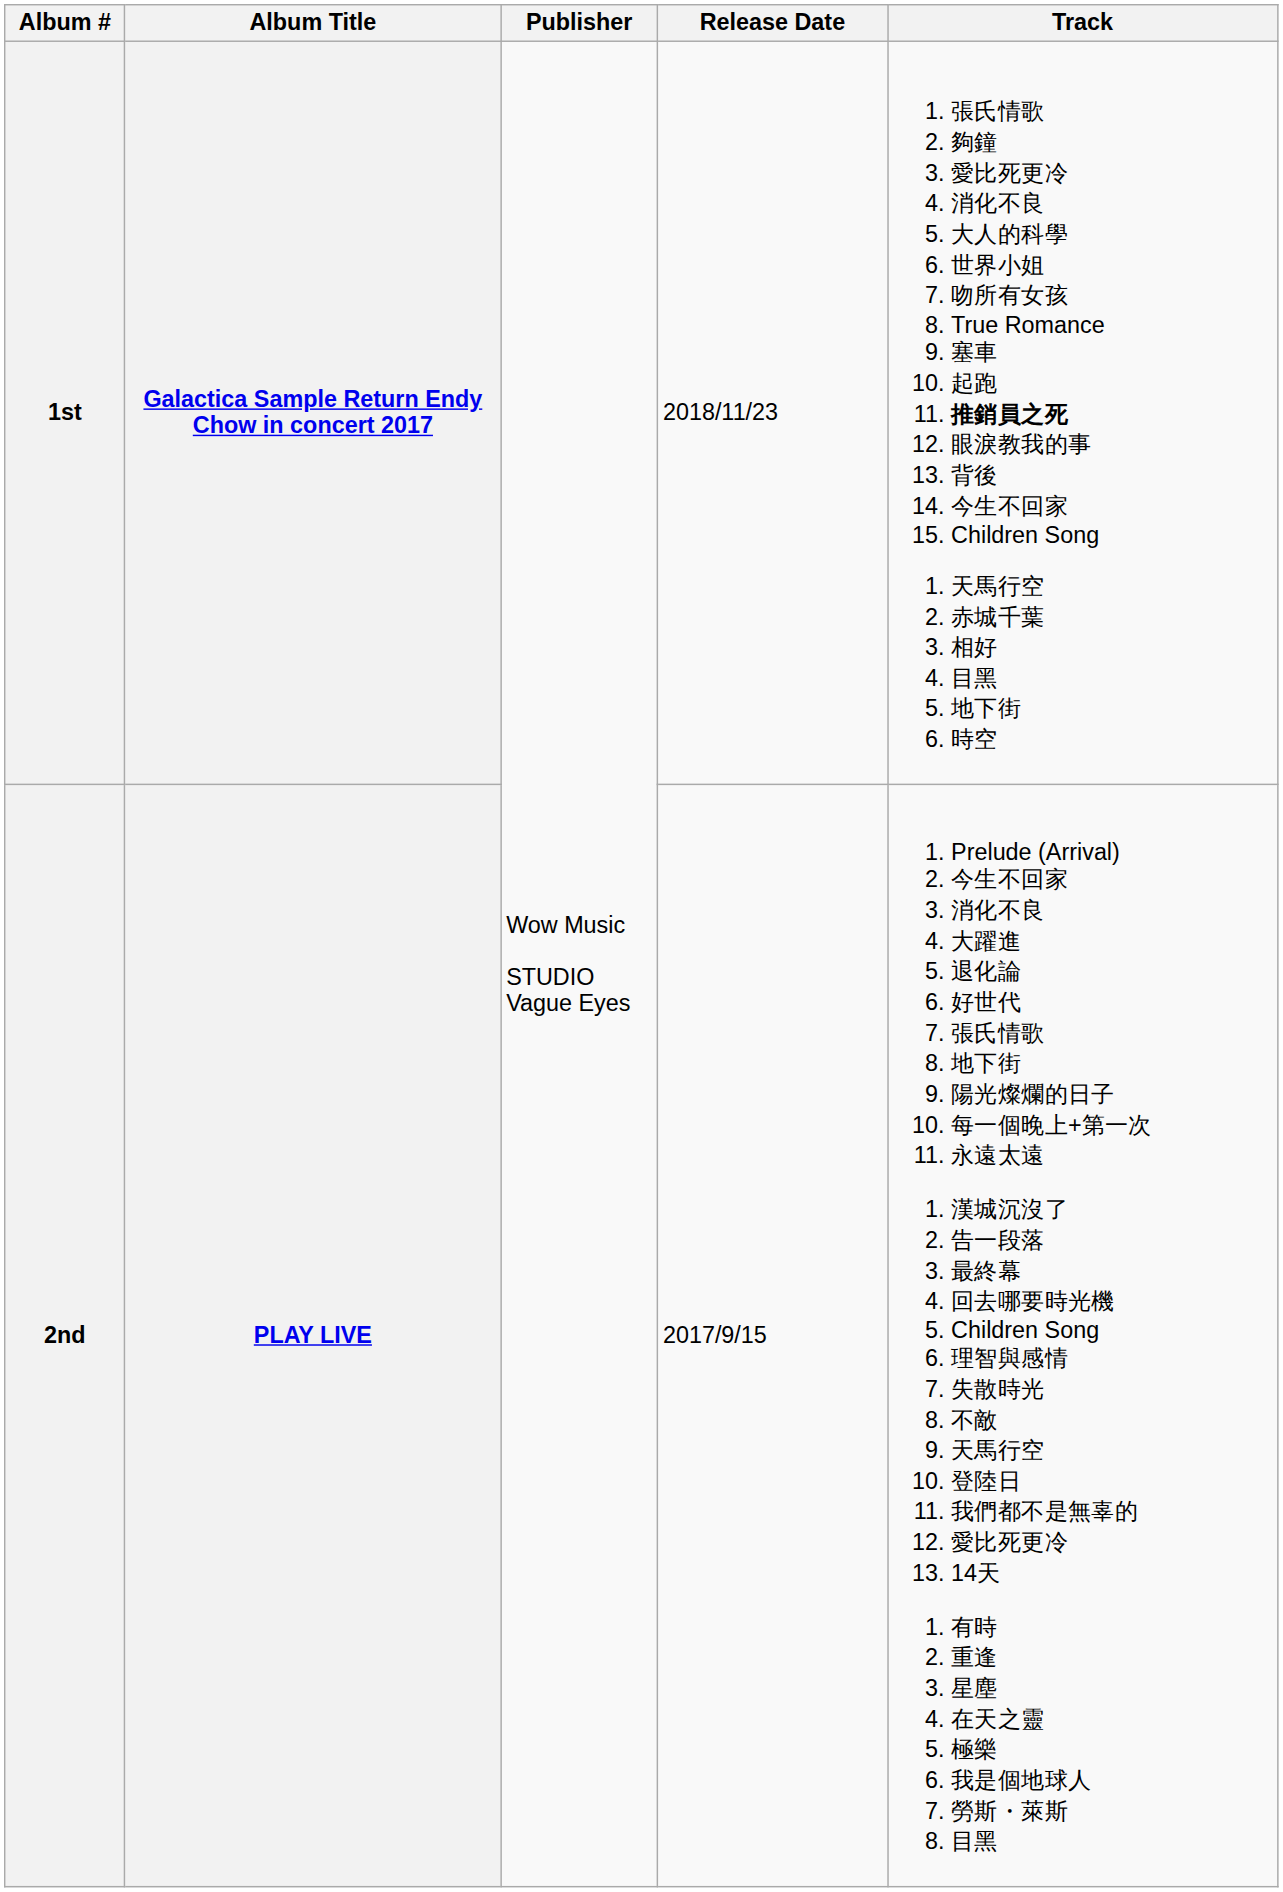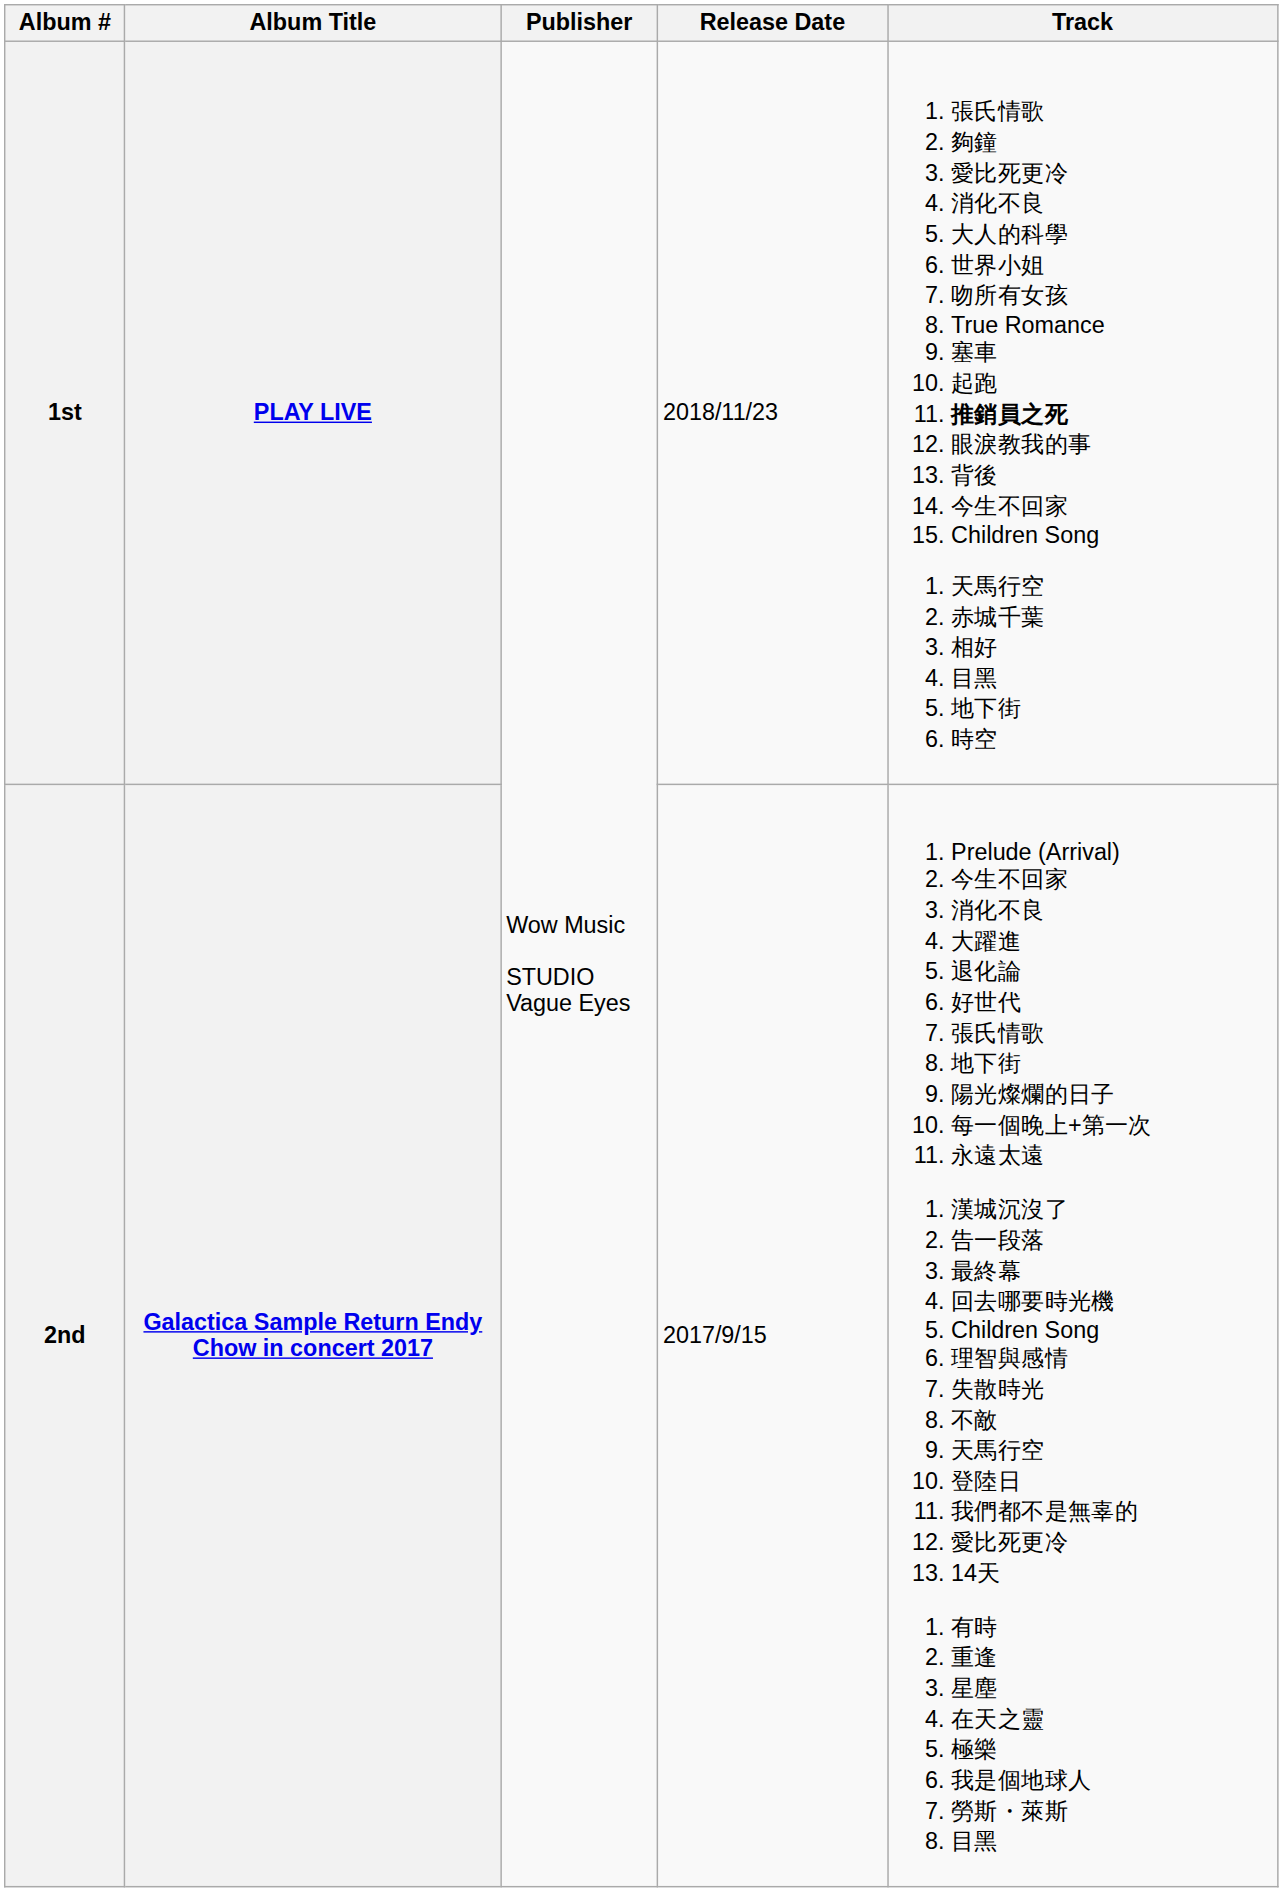(313, 412) Galactica Sample Return Endy Chow in concert 2017 -> (313, 412) PLAY LIVE
(313, 1335) PLAY LIVE -> (313, 1335) Galactica Sample Return Endy Chow in concert 2017
